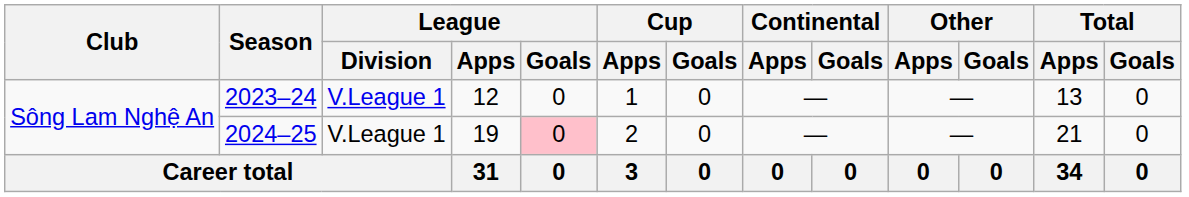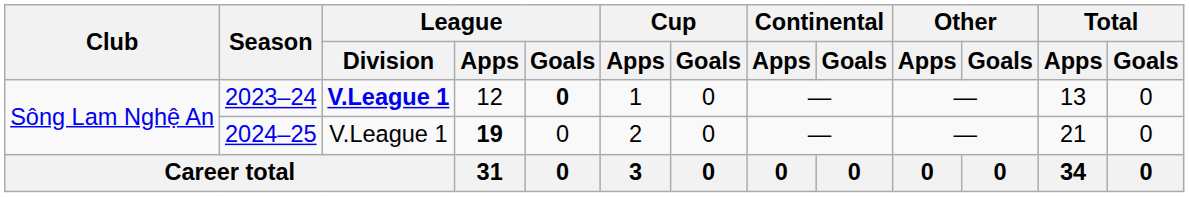(386, 97) normal -> (388, 97) bold
(559, 97) normal -> (563, 97) bold
(486, 135) normal -> (490, 135) bold
(559, 135) pink background -> (563, 135) no background
